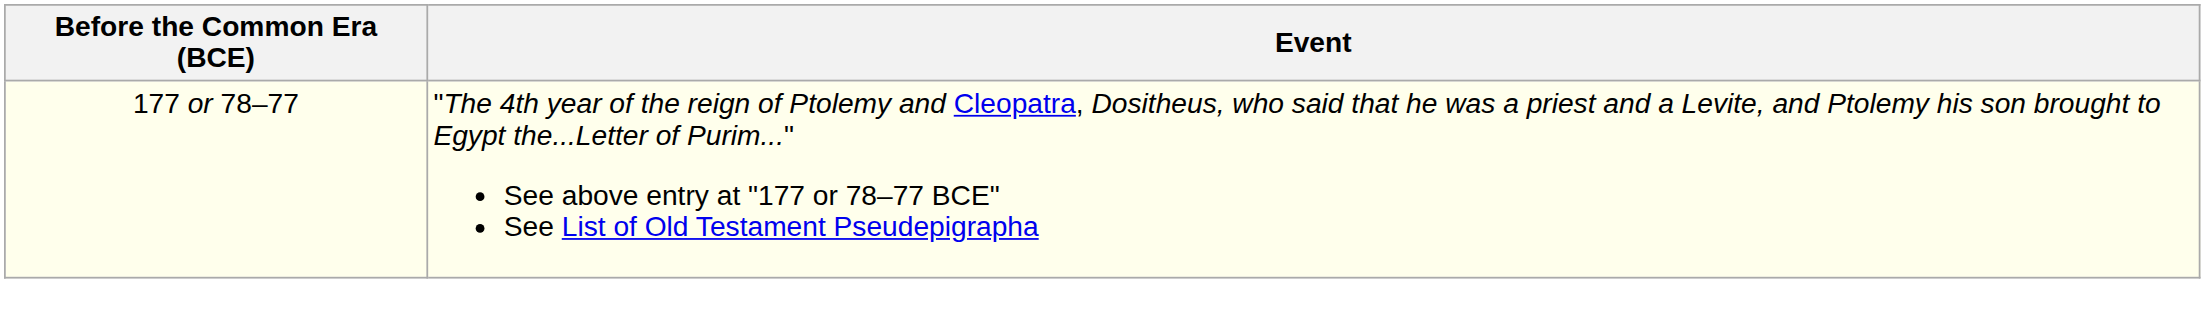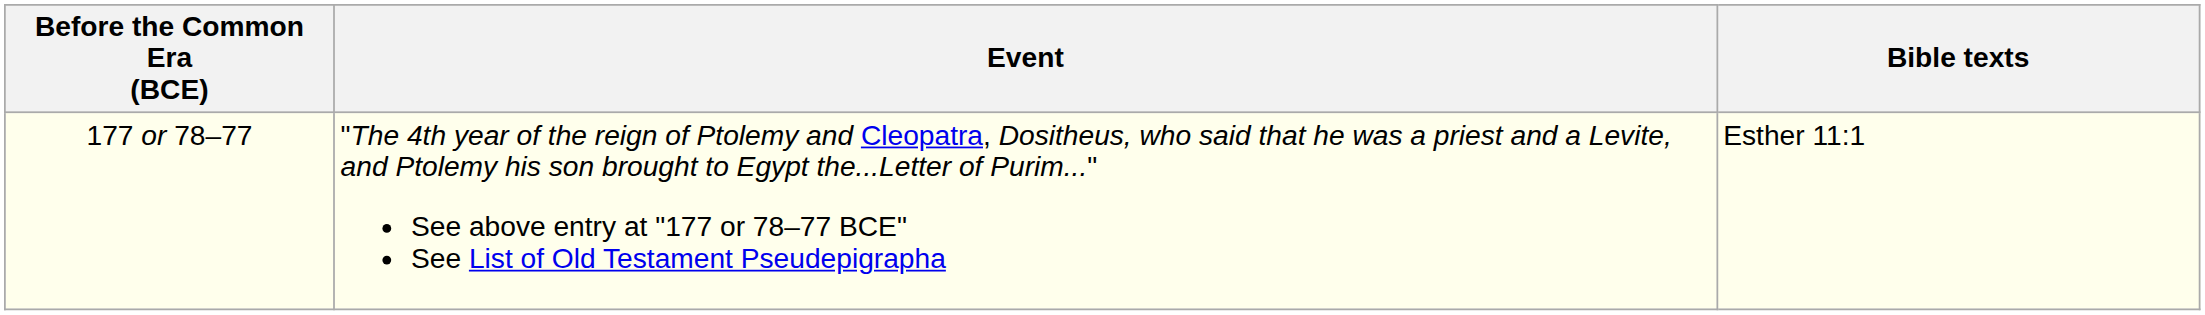+ column: (1958, 58)
